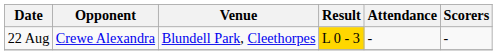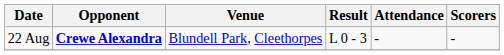(105, 38) normal -> (109, 38) bold
(341, 38) gold background -> (348, 38) no background
